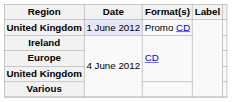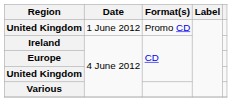(113, 27) lavender background -> (113, 27) no background
